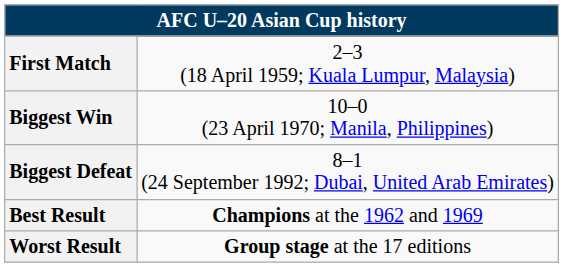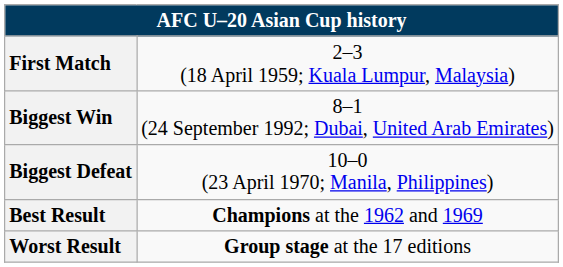(348, 117) 10–0 (23 April 1970; Manila, Philippines) -> (348, 117) 8–1 (24 September 1992; Dubai, United Arab Emirates)
(348, 171) 8–1 (24 September 1992; Dubai, United Arab Emirates) -> (348, 171) 10–0 (23 April 1970; Manila, Philippines)
